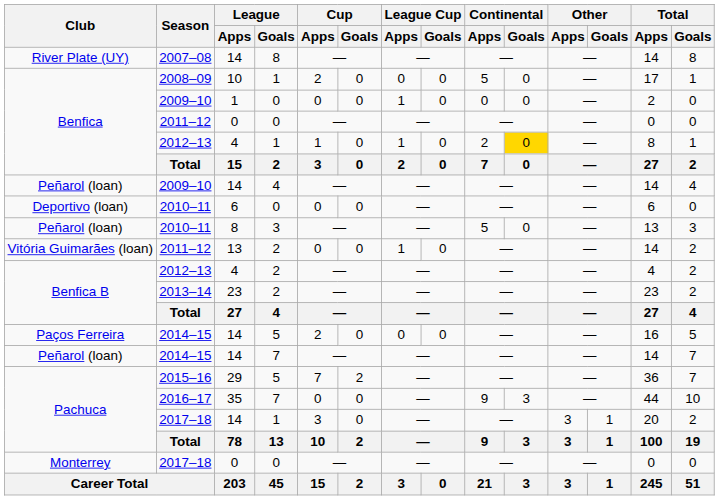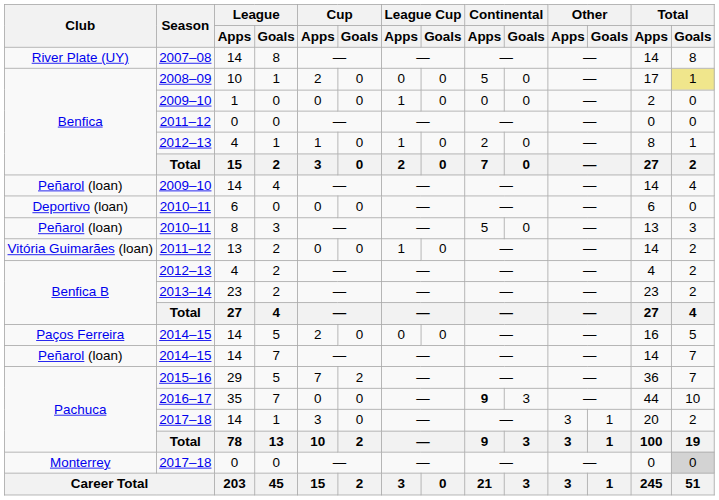(693, 79) no background -> (693, 79) khaki background
(526, 143) gold background -> (526, 143) no background
(484, 398) normal -> (484, 398) bold
(693, 462) no background -> (693, 462) lightgrey background
